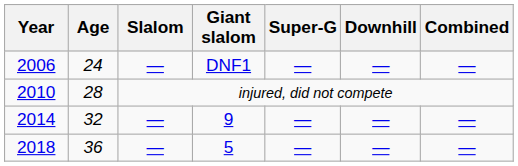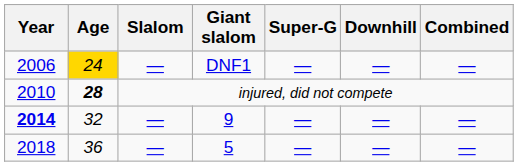(93, 65) no background -> (93, 65) gold background
(93, 92) normal -> (93, 92) bold
(36, 119) normal -> (36, 119) bold
